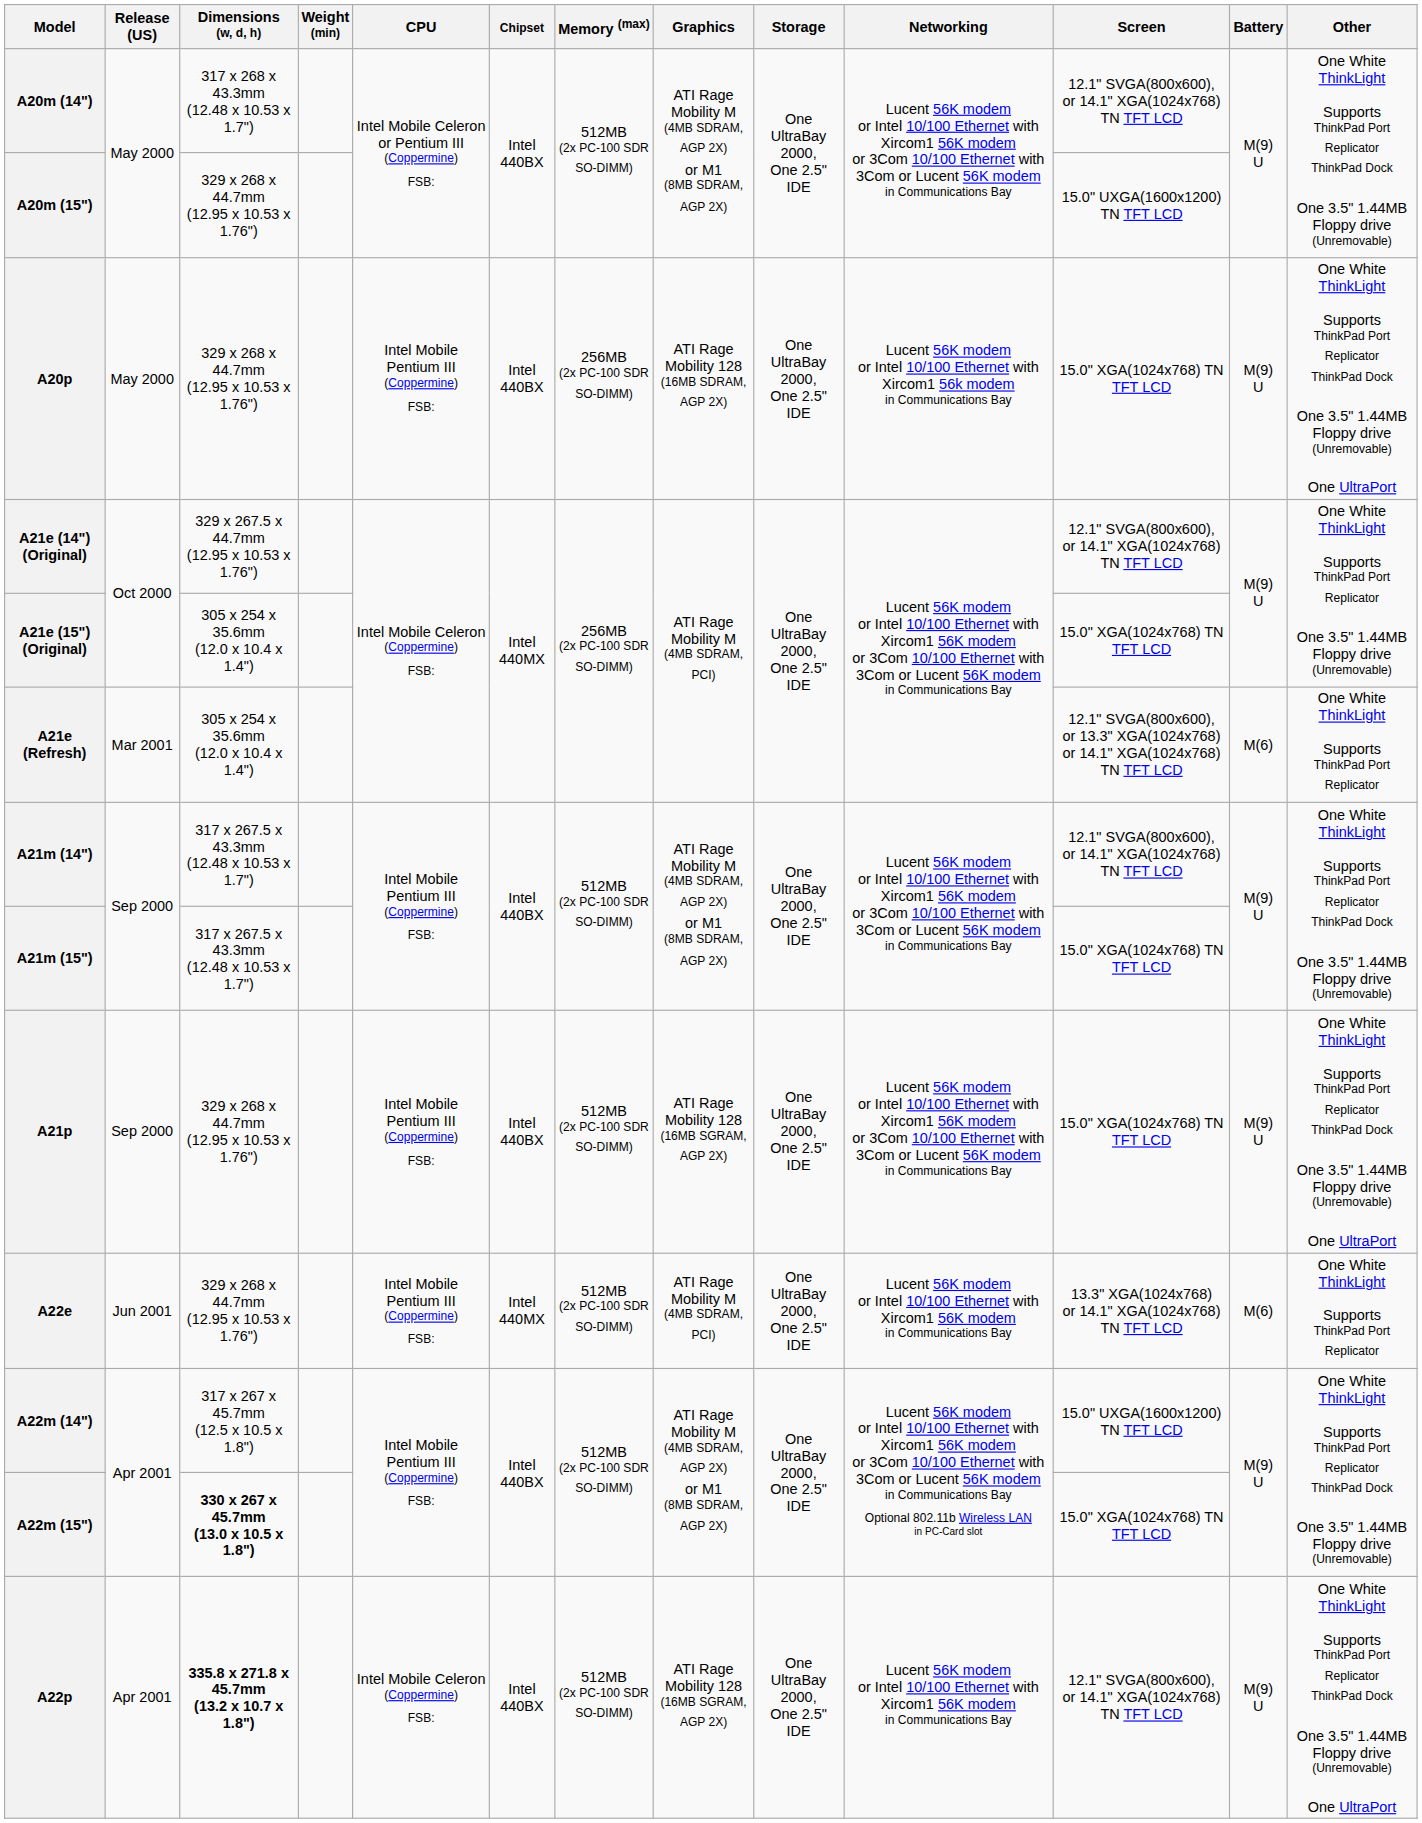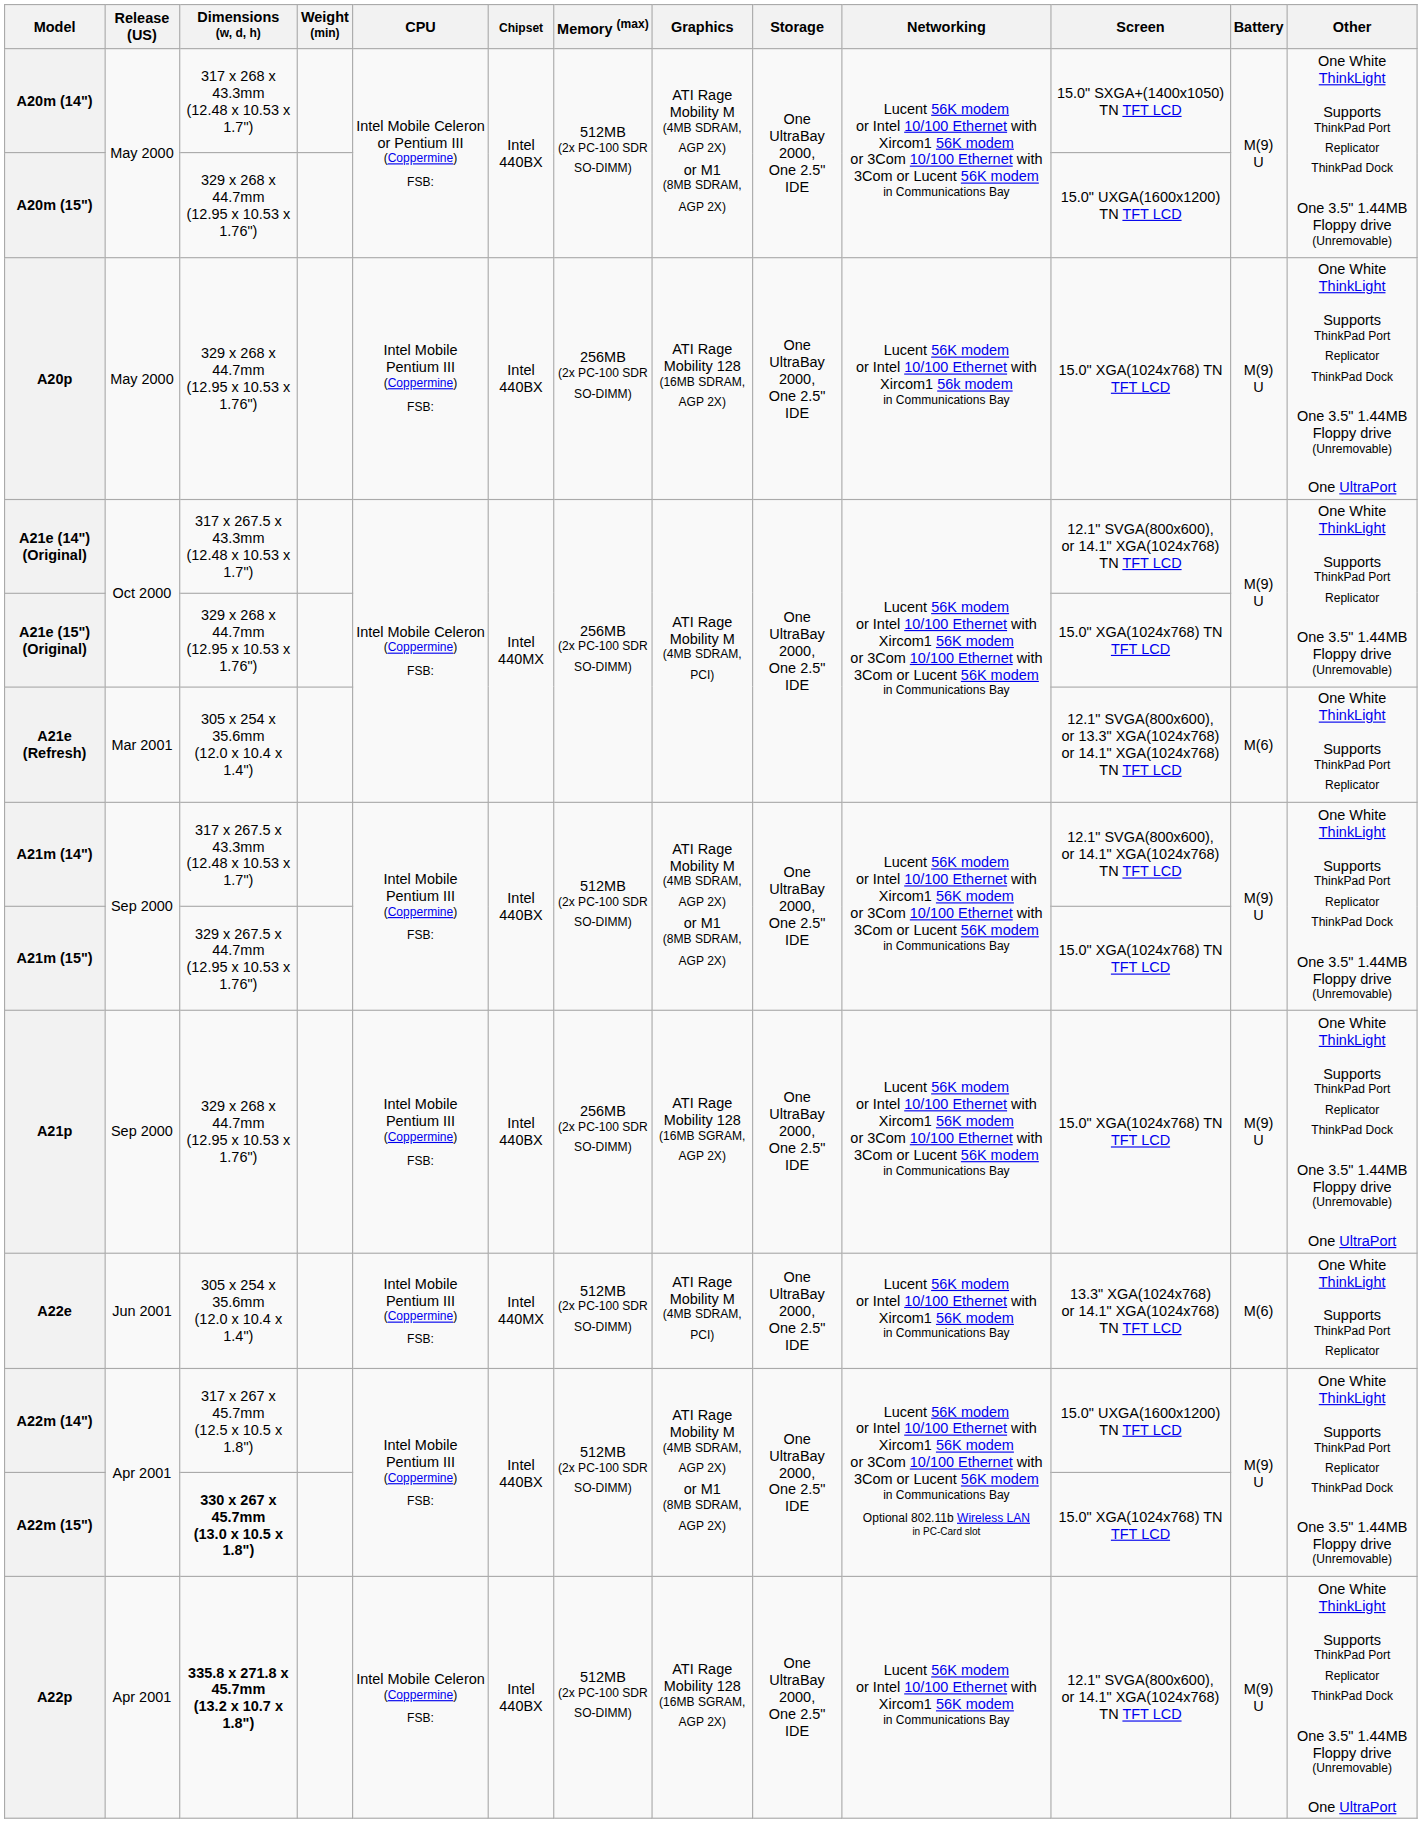(1142, 101) 12.1" SVGA(800x600), or 14.1" XGA(1024x768) TN TFT LCD -> (1140, 101) 15.0" SXGA+(1400x1050) TN TFT LCD
(239, 546) 329 x 267.5 x 44.7mm (12.95 x 10.53 x 1.76") -> (238, 546) 317 x 267.5 x 43.3mm (12.48 x 10.53 x 1.7")
(239, 640) 305 x 254 x 35.6mm (12.0 x 10.4 x 1.4") -> (238, 640) 329 x 268 x 44.7mm (12.95 x 10.53 x 1.76")
(239, 958) 317 x 267.5 x 43.3mm (12.48 x 10.53 x 1.7") -> (238, 958) 329 x 267.5 x 44.7mm (12.95 x 10.53 x 1.76")
(604, 1128) 512MB (2x PC-100 SDR SO-DIMM) -> (603, 1128) 256MB (2x PC-100 SDR SO-DIMM)
(239, 1310) 329 x 268 x 44.7mm (12.95 x 10.53 x 1.76") -> (238, 1310) 305 x 254 x 35.6mm (12.0 x 10.4 x 1.4")
